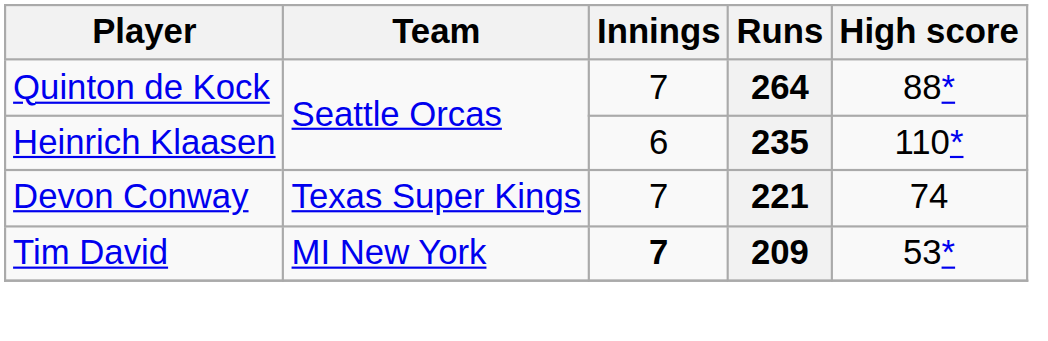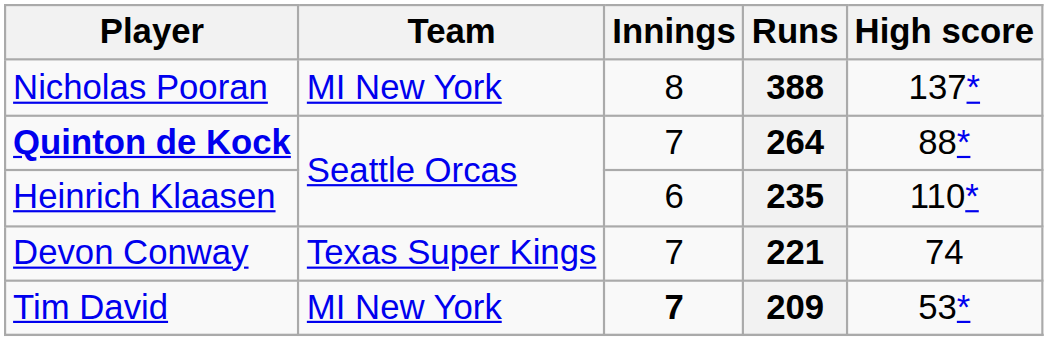+ row: (795, 87)
(141, 87) normal -> (152, 142) bold
